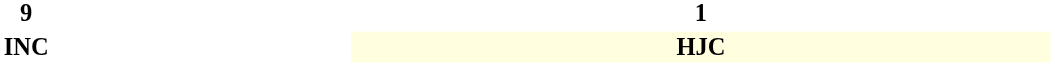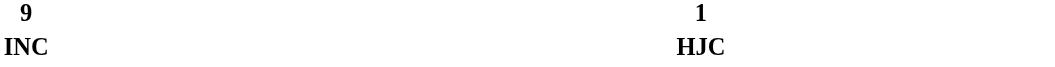(701, 46) lightyellow background -> (701, 46) no background
